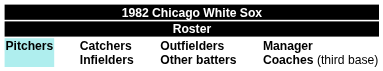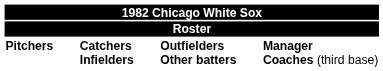(29, 46) paleturquoise background -> (29, 46) no background
